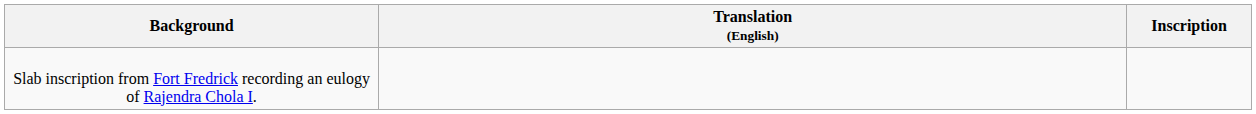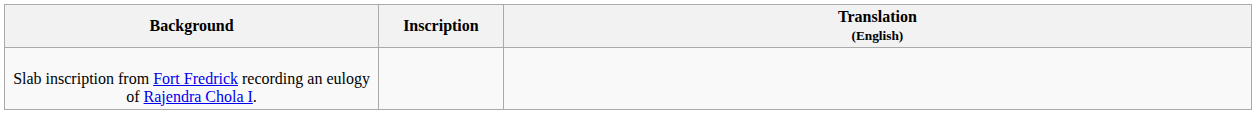columns swapped: (753, 26) <-> (1189, 26)
